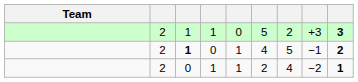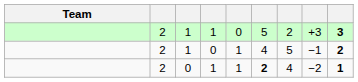(188, 50) bold -> (188, 50) normal
(264, 68) normal -> (264, 68) bold
